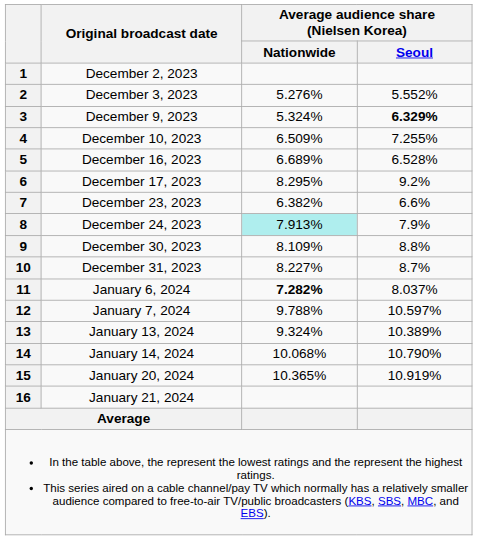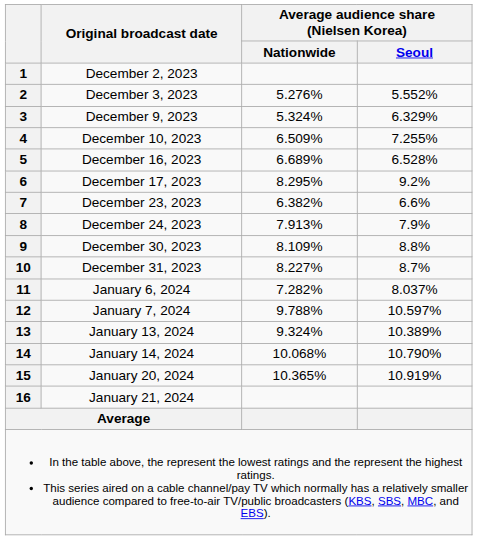(414, 116) bold -> (414, 116) normal
(299, 224) paleturquoise background -> (299, 224) no background
(299, 289) bold -> (299, 289) normal
